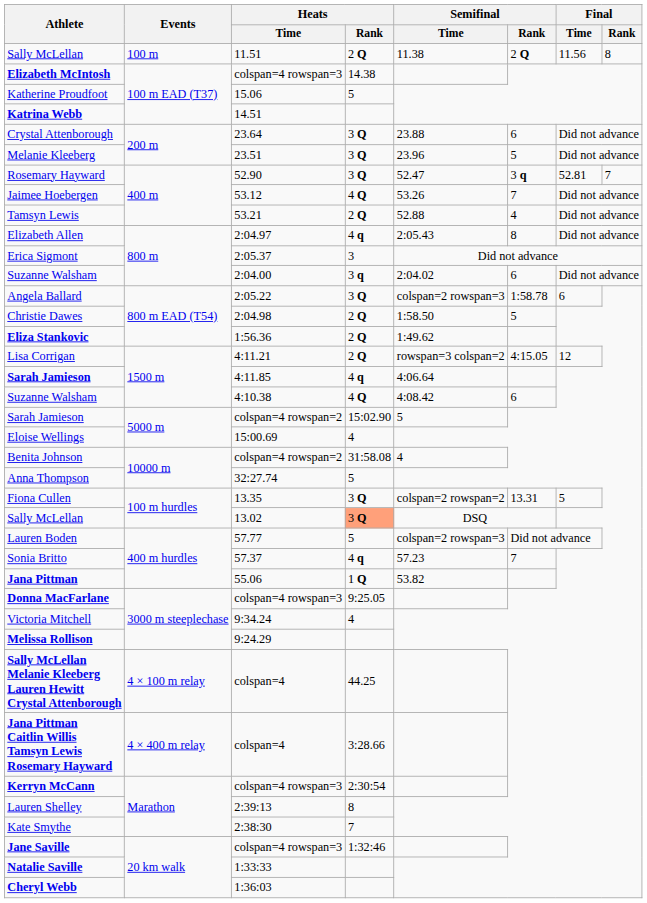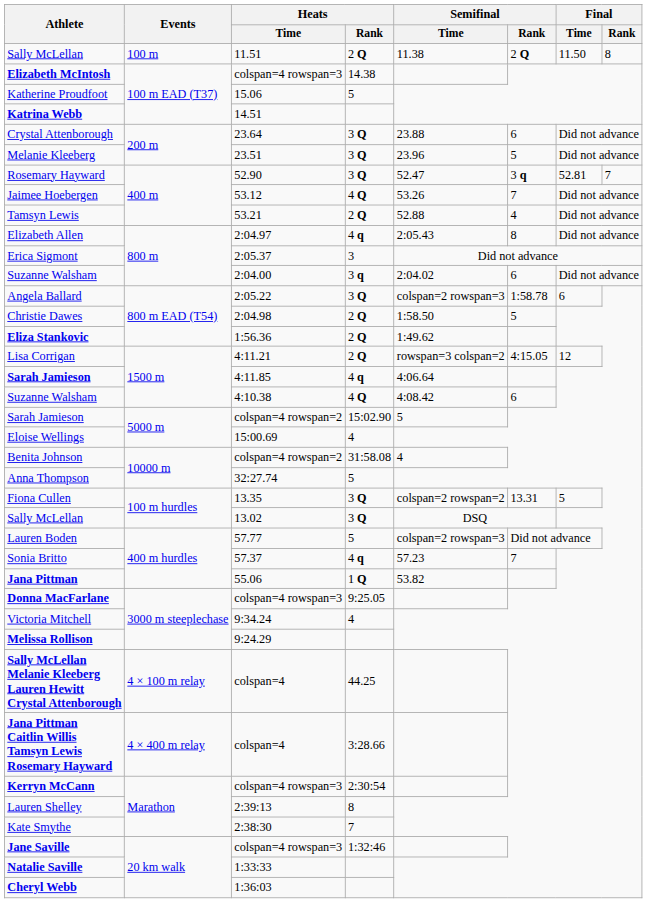(572, 54) 11.56 -> (572, 54) 11.50
(357, 518) lightsalmon background -> (357, 518) no background
